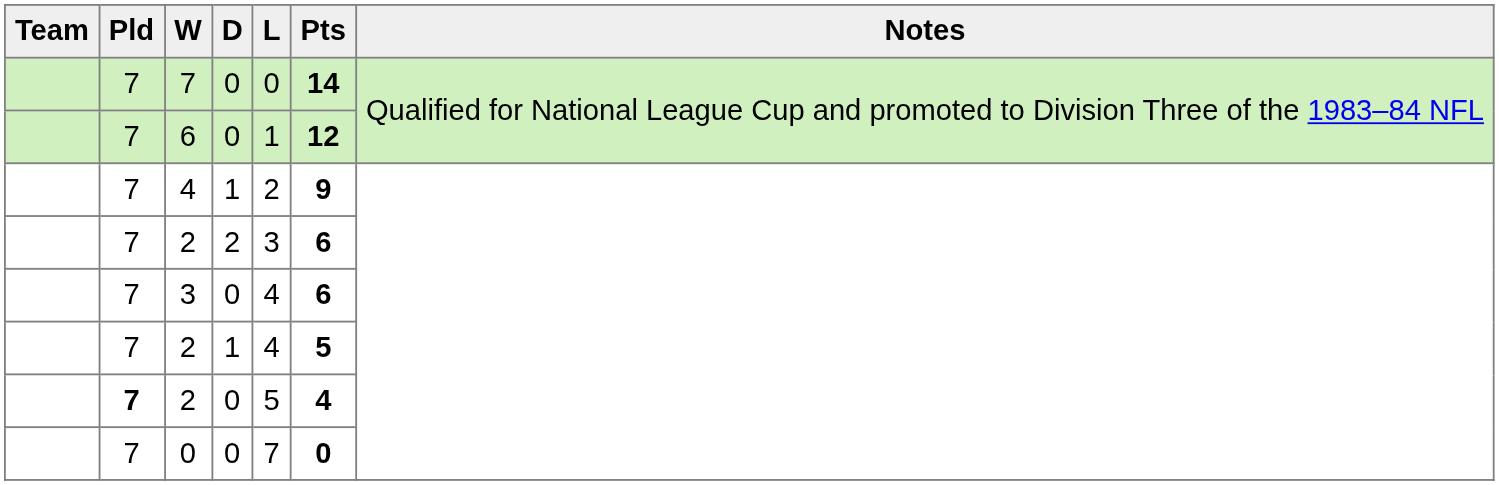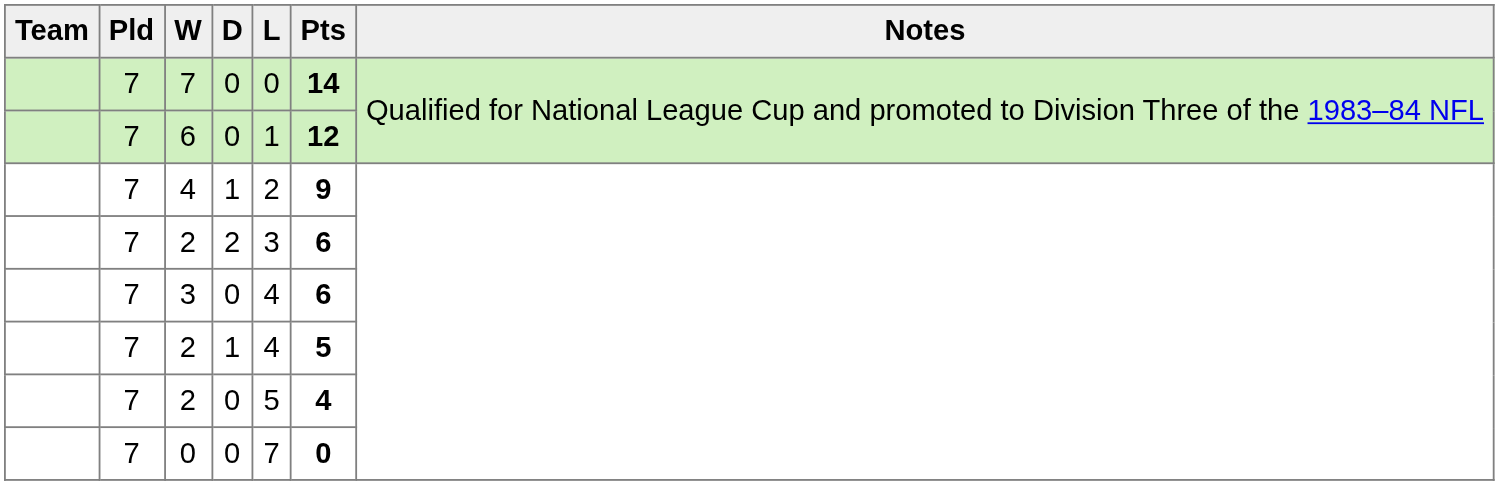(131, 400) bold -> (131, 400) normal
